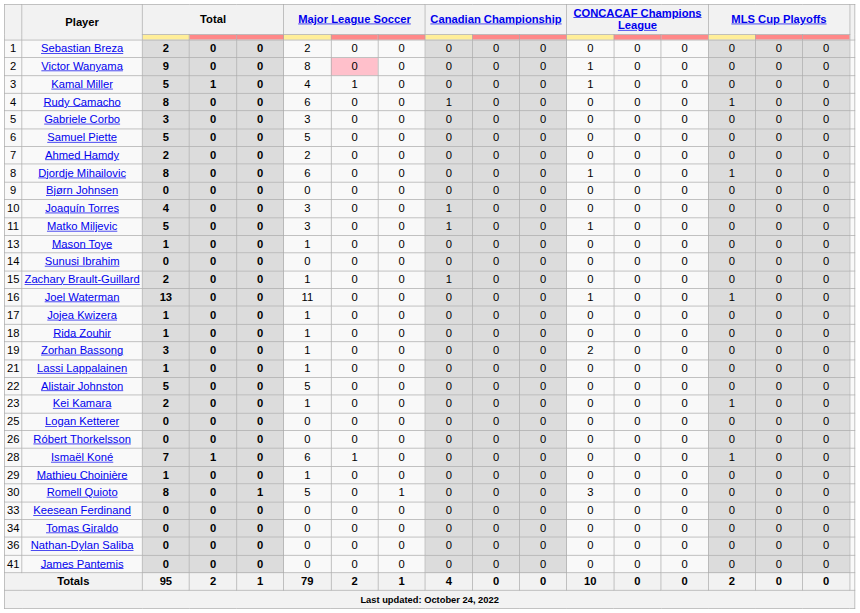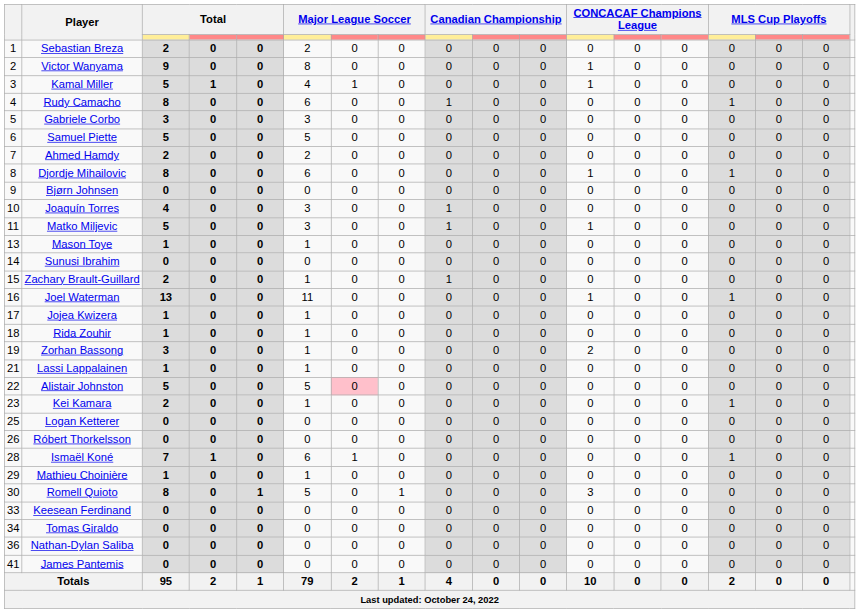(355, 66) pink background -> (355, 66) no background
(355, 386) no background -> (355, 386) pink background
